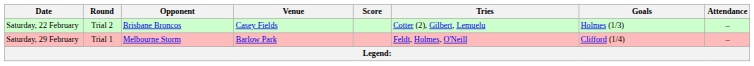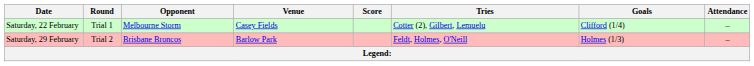(102, 25) Trial 2 -> (102, 25) Trial 1
(152, 25) Brisbane Broncos -> (152, 25) Melbourne Storm
(602, 25) Holmes (1/3) -> (603, 25) Clifford (1/4)
(102, 39) Trial 1 -> (102, 39) Trial 2
(152, 39) Melbourne Storm -> (152, 39) Brisbane Broncos
(603, 39) Clifford (1/4) -> (602, 39) Holmes (1/3)
